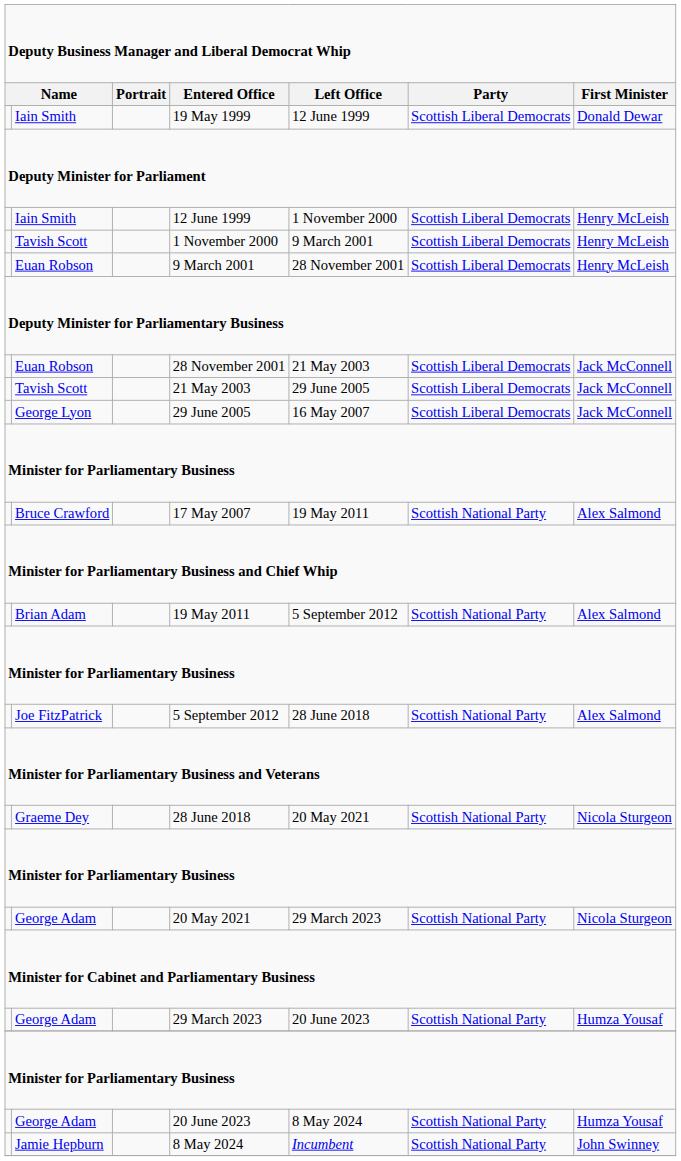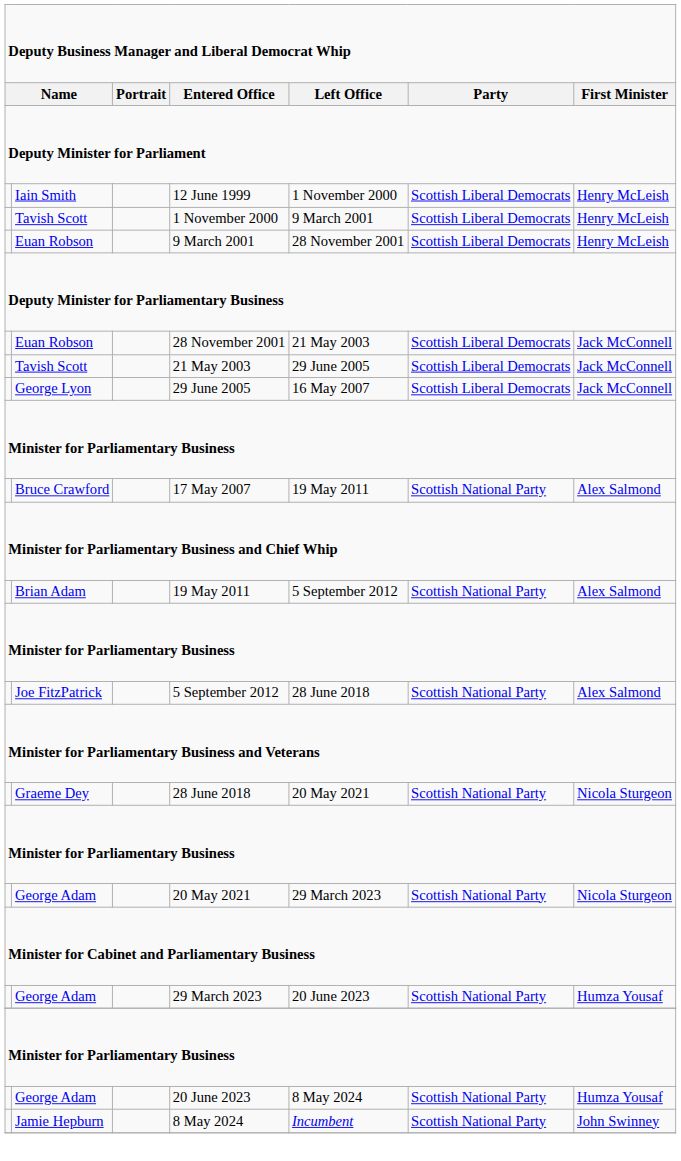- row: (46, 117)
